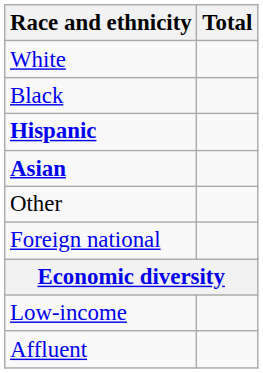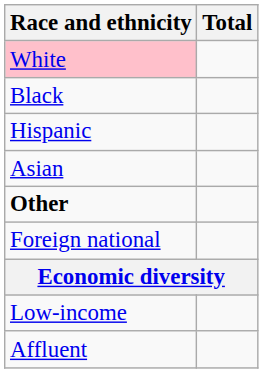(38, 58) no background -> (38, 58) pink background
(53, 131) bold -> (51, 131) normal
(38, 167) bold -> (37, 167) normal
(36, 204) normal -> (39, 204) bold
